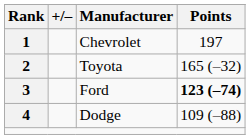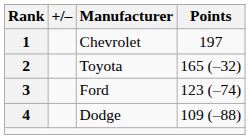(211, 90) bold -> (211, 90) normal
